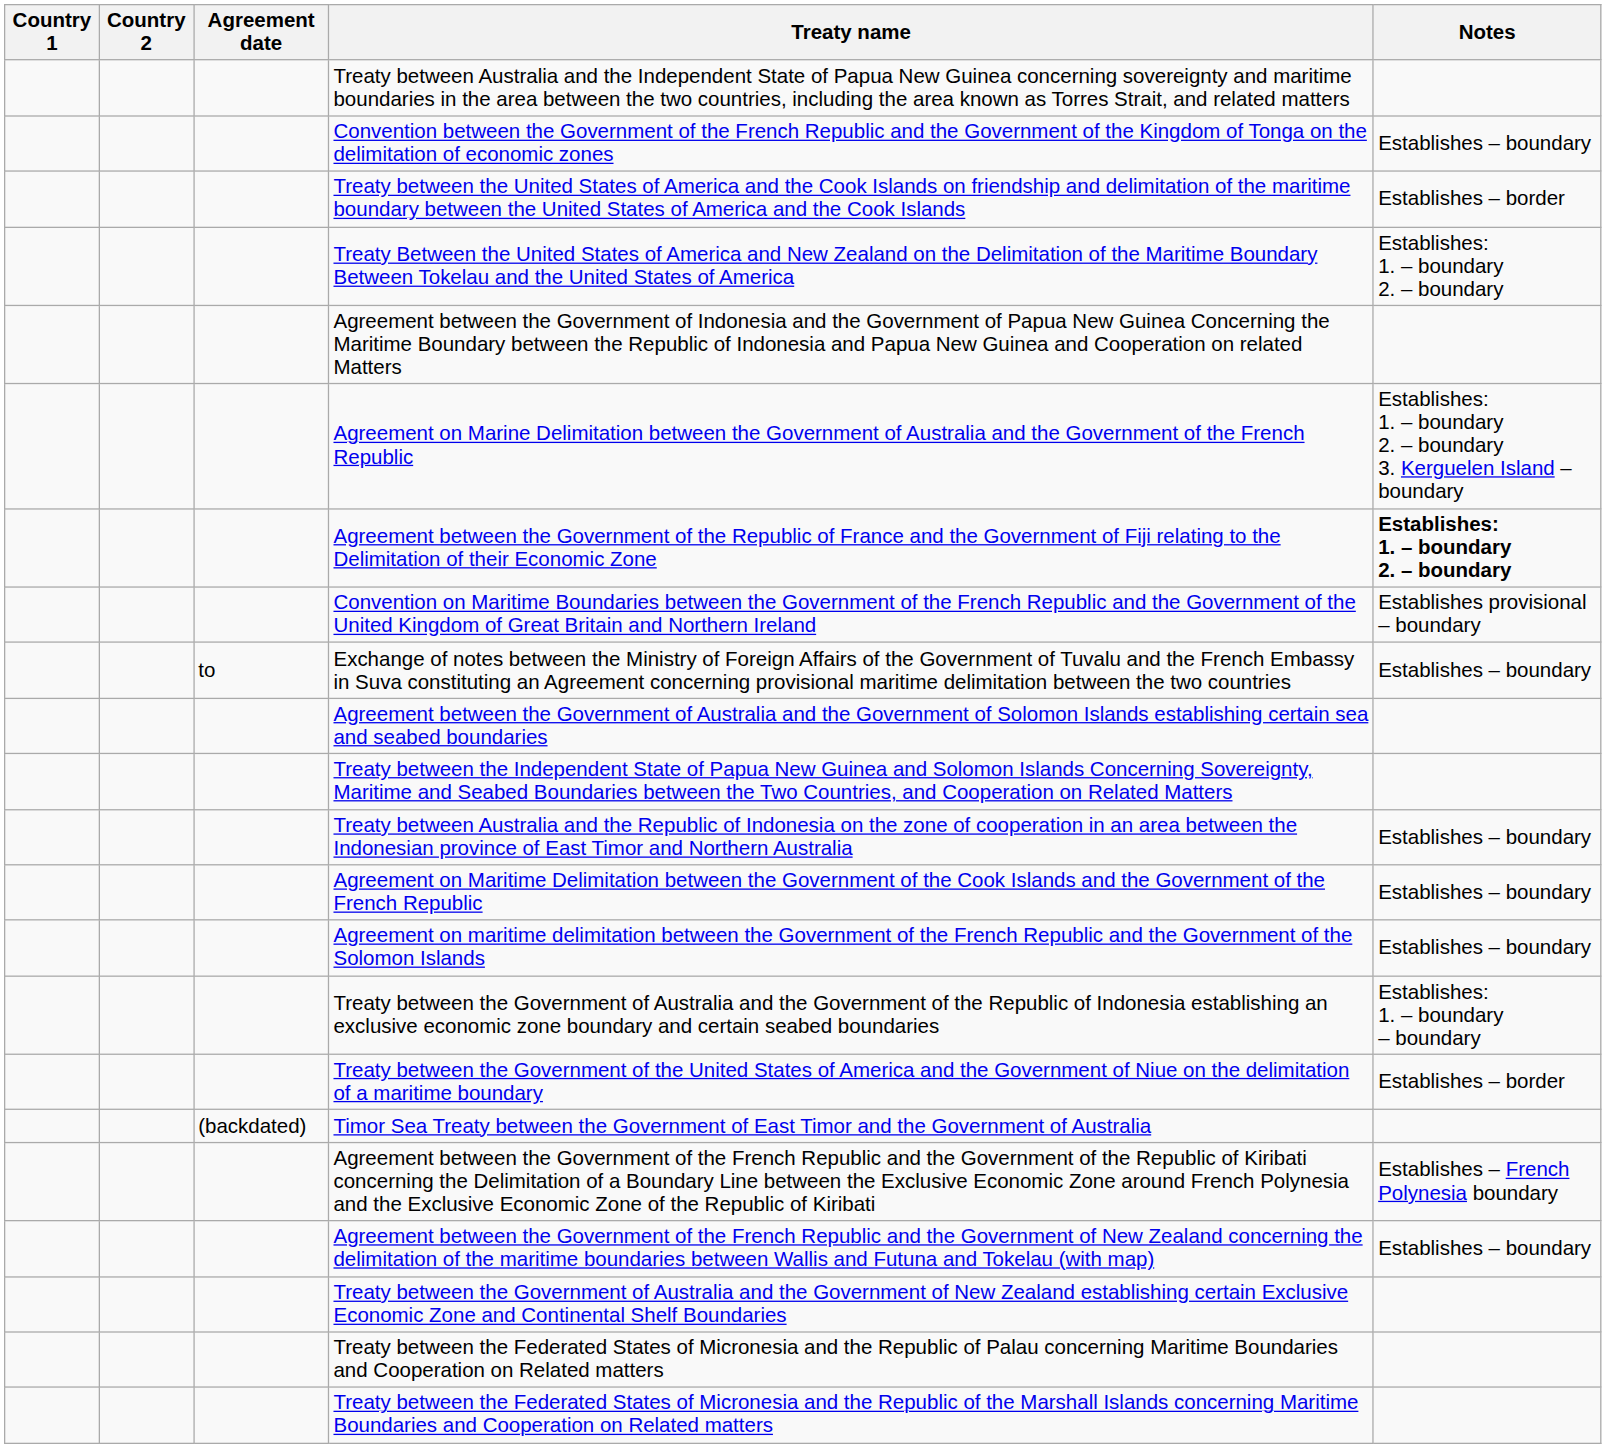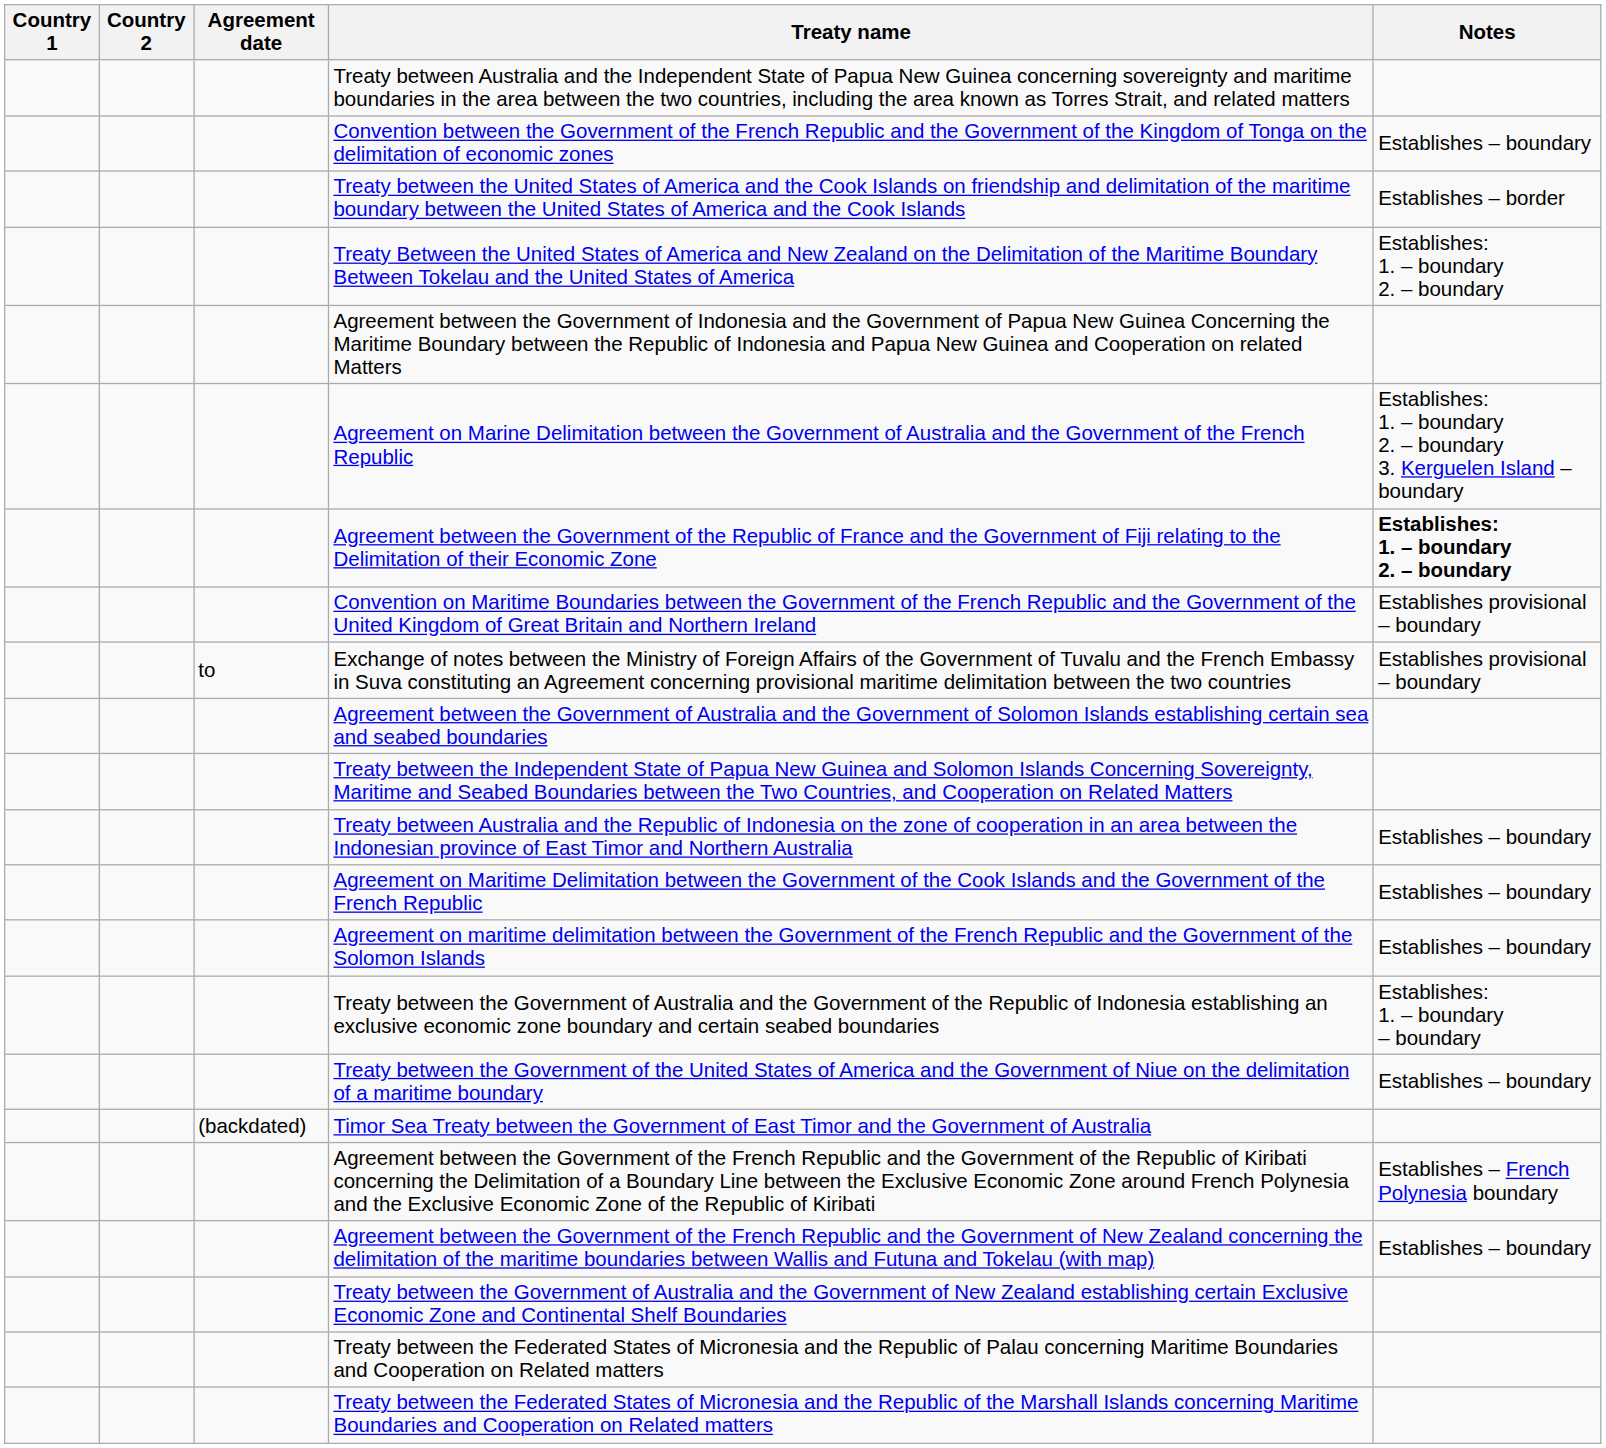(1485, 670) Establishes – boundary -> (1482, 670) Establishes provisional – boundary
(1472, 1081) Establishes – border -> (1485, 1081) Establishes – boundary
